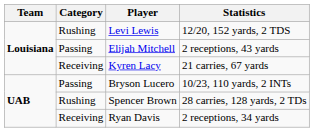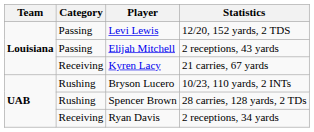(77, 30) Rushing -> (75, 30) Passing
(75, 83) Passing -> (77, 83) Rushing
